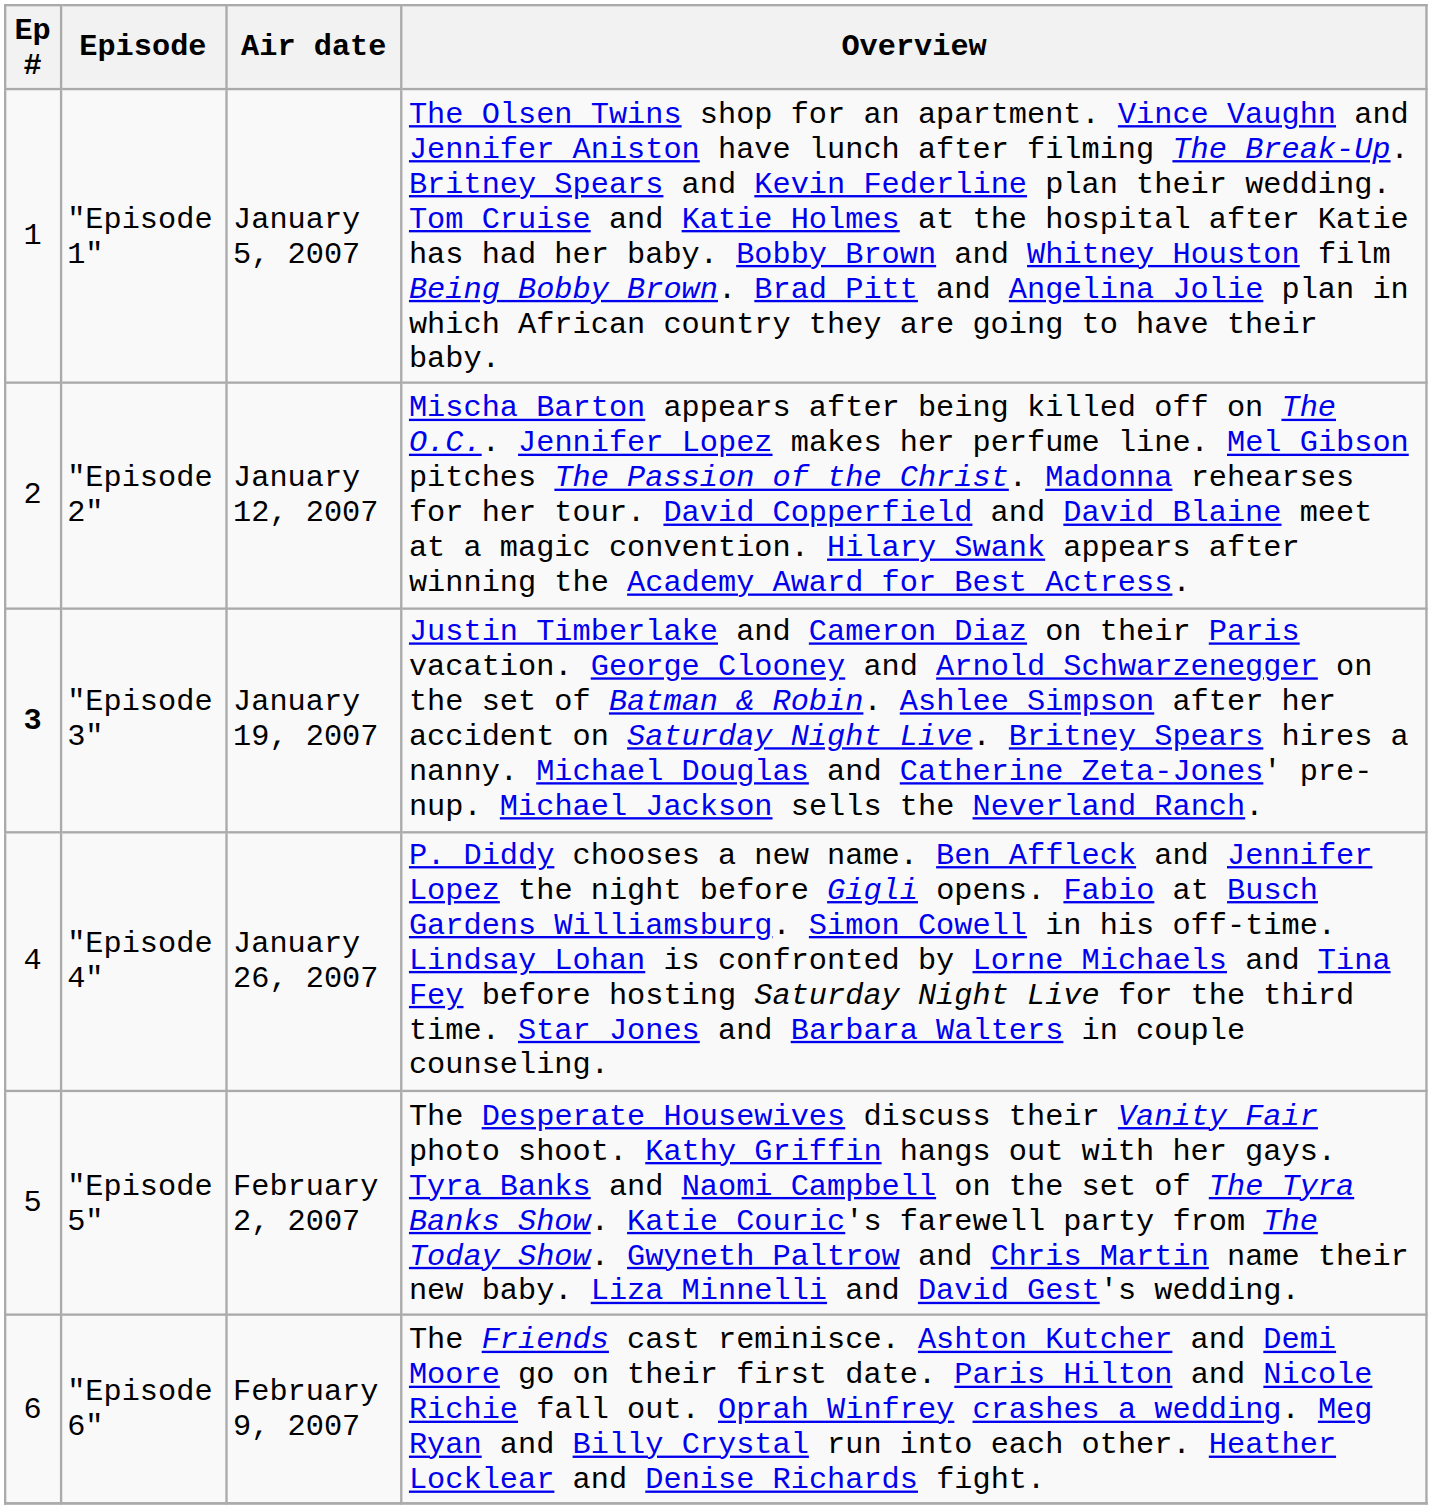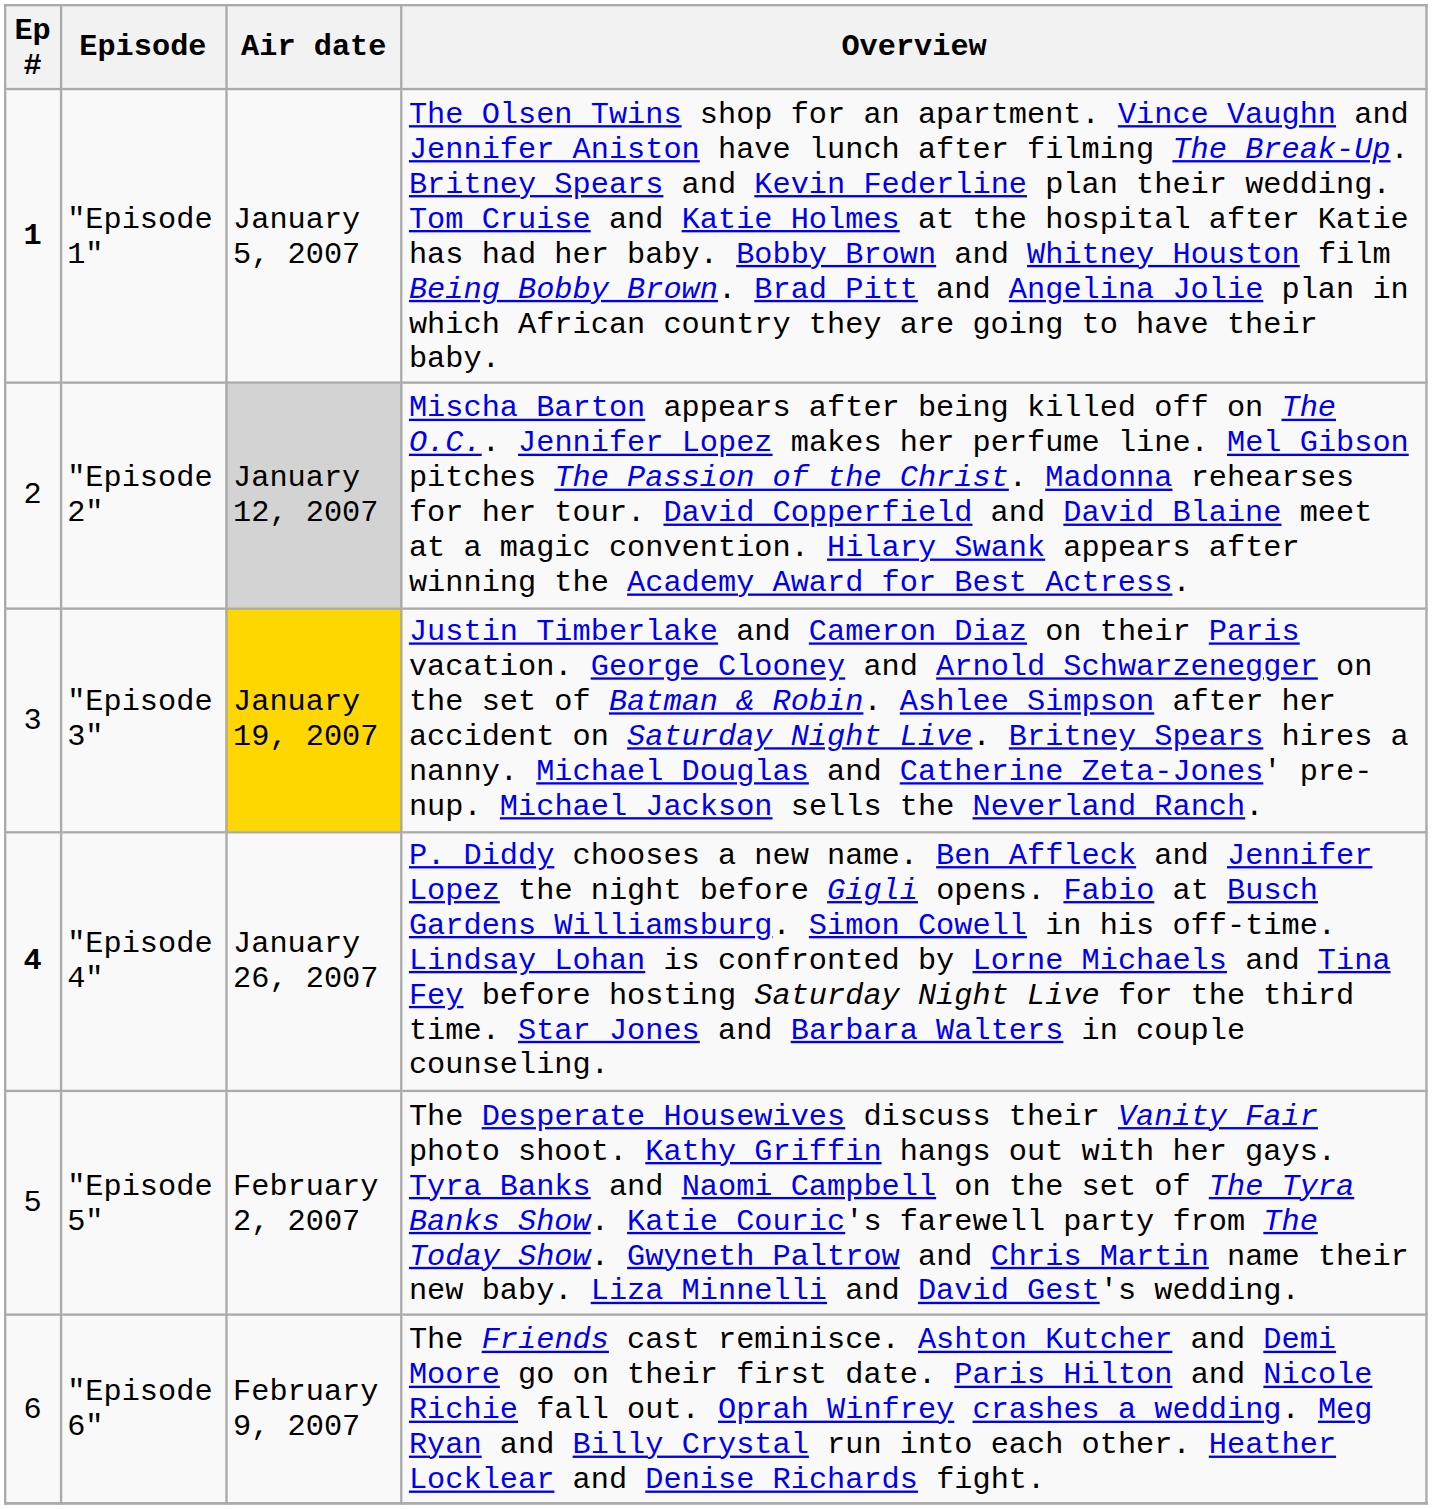(33, 236) normal -> (33, 236) bold
(306, 496) no background -> (306, 496) lightgrey background
(33, 720) bold -> (33, 720) normal
(306, 720) no background -> (306, 720) gold background
(33, 961) normal -> (33, 961) bold
